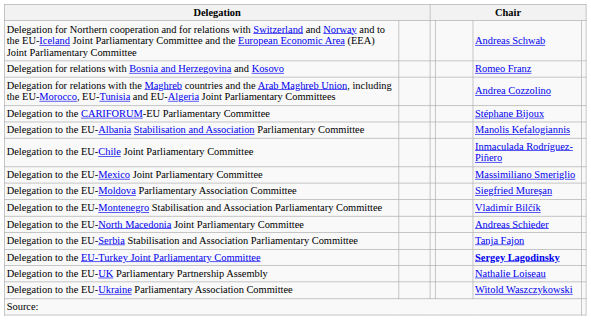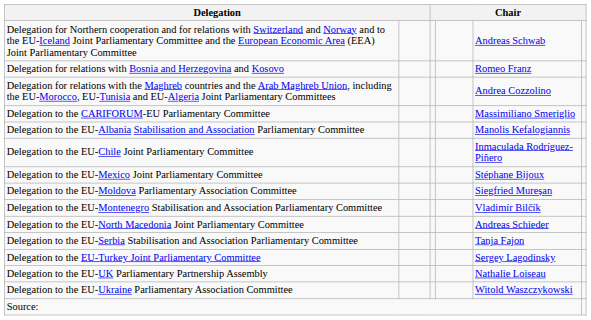(510, 113) Stéphane Bijoux -> (525, 113) Massimiliano Smeriglio
(525, 175) Massimiliano Smeriglio -> (510, 175) Stéphane Bijoux
(517, 257) bold -> (515, 257) normal
